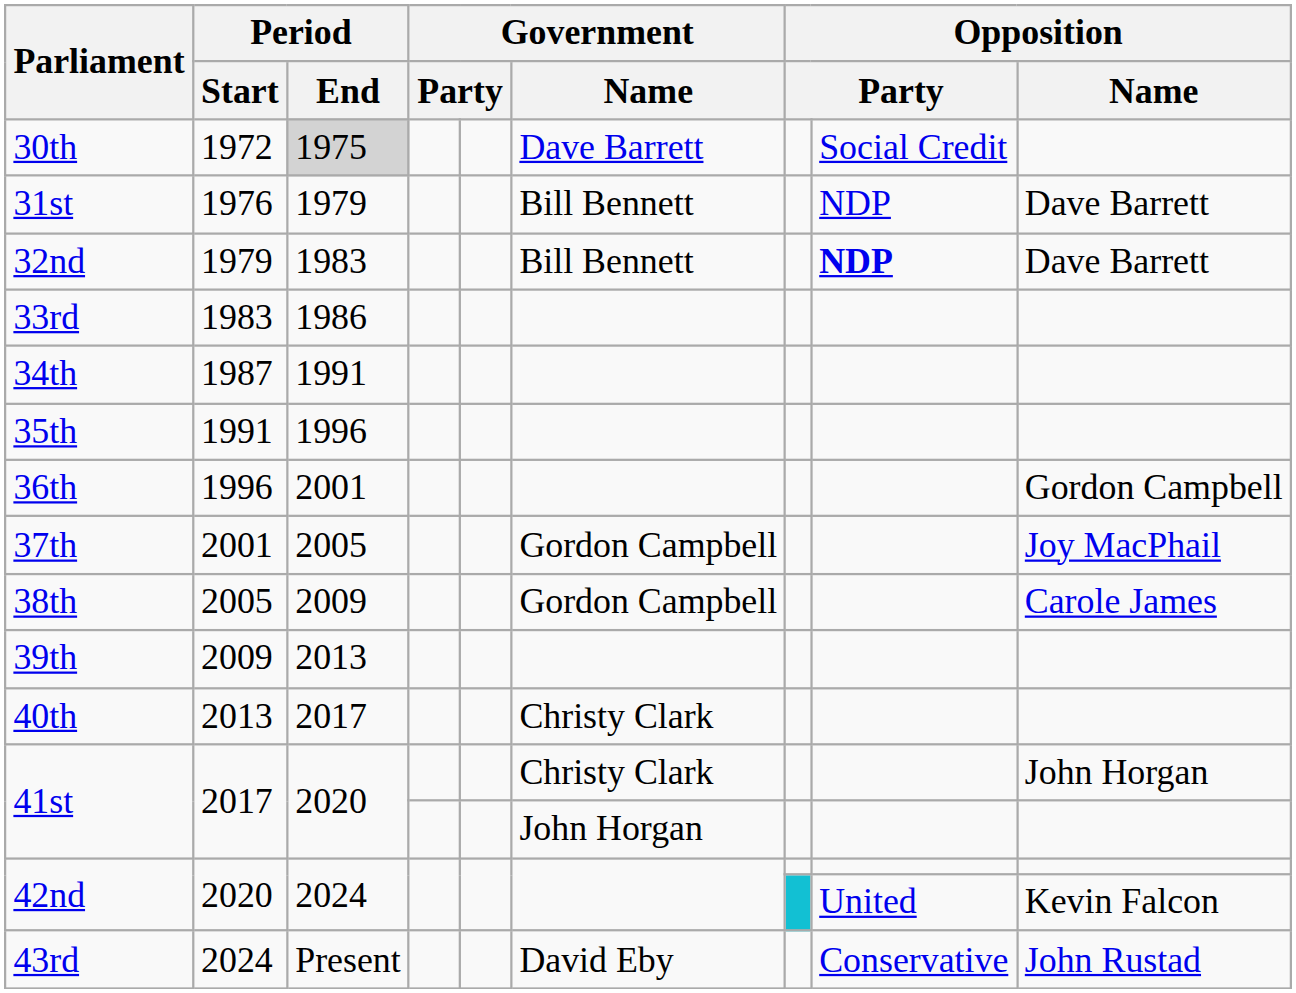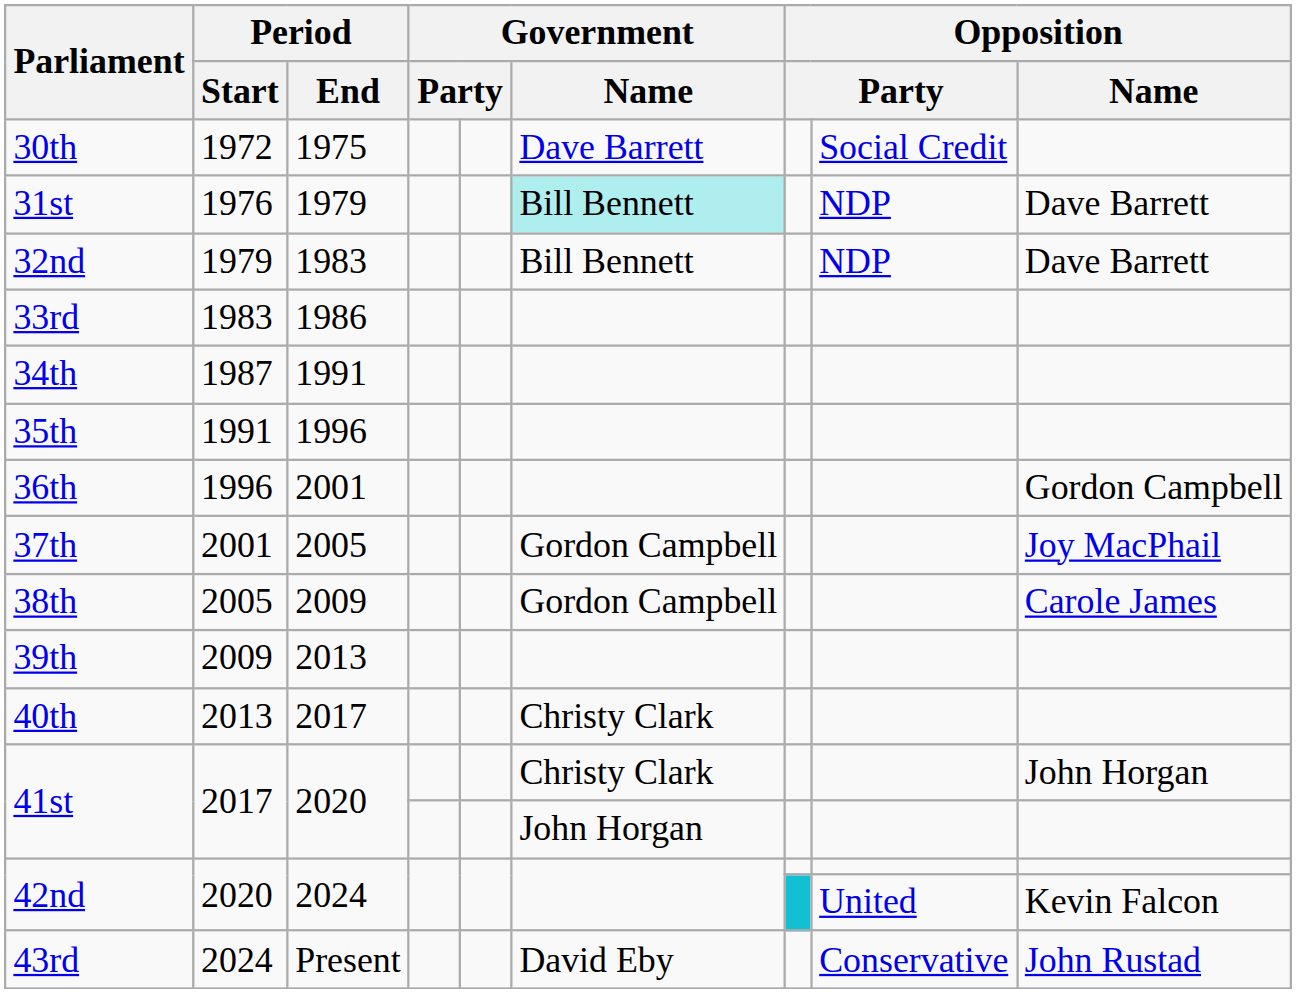(331, 146) lightgrey background -> (331, 146) no background
(606, 203) no background -> (606, 203) paleturquoise background
(856, 260) bold -> (855, 260) normal
